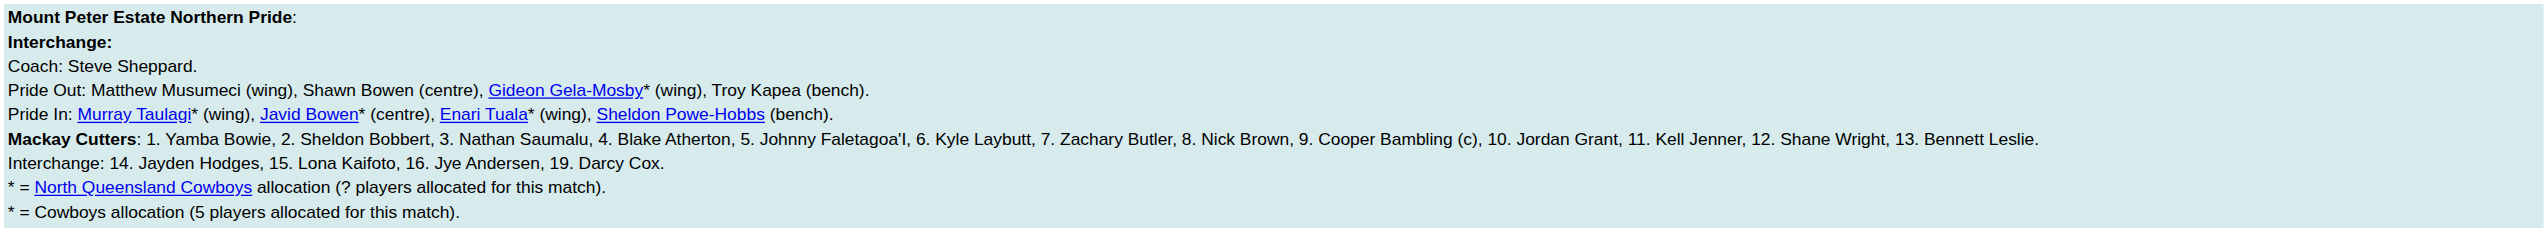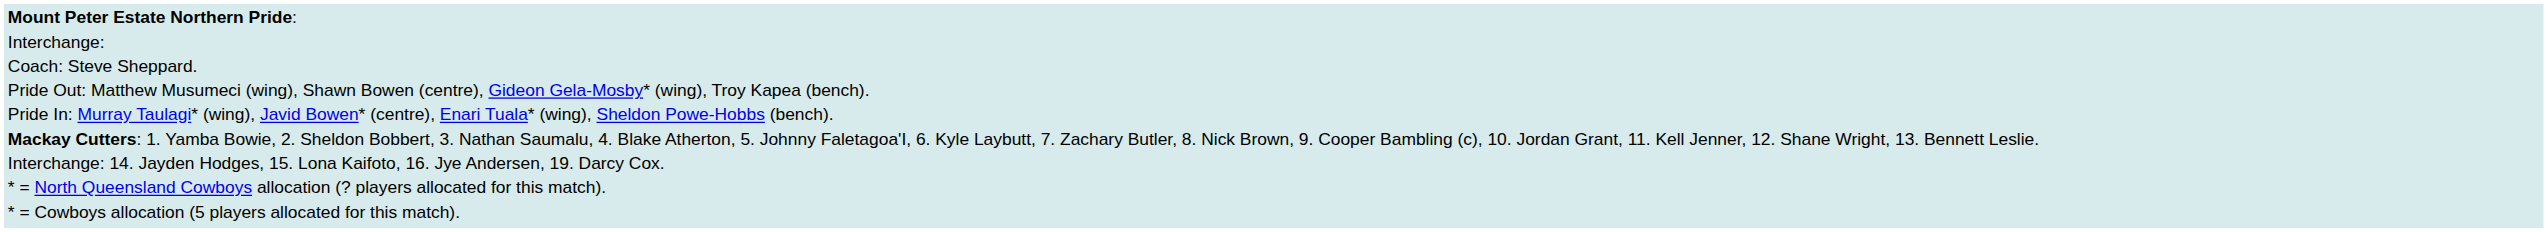(60, 42) bold -> (56, 42) normal
